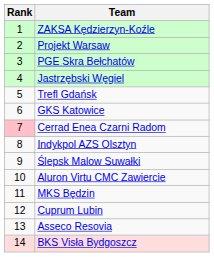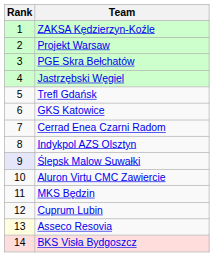(20, 128) pink background -> (20, 128) no background
(20, 161) no background -> (20, 161) lavender background
(20, 227) no background -> (20, 227) lightyellow background
